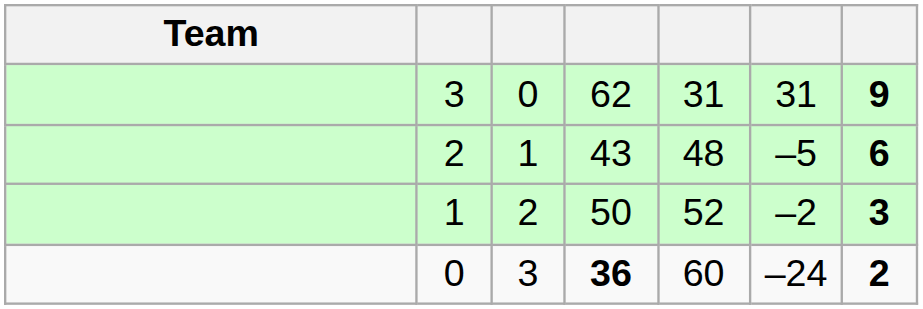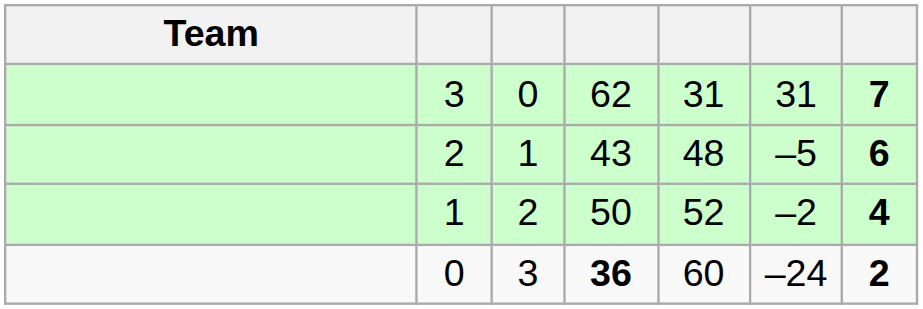(879, 93) 9 -> (879, 93) 7
(879, 213) 3 -> (879, 213) 4
